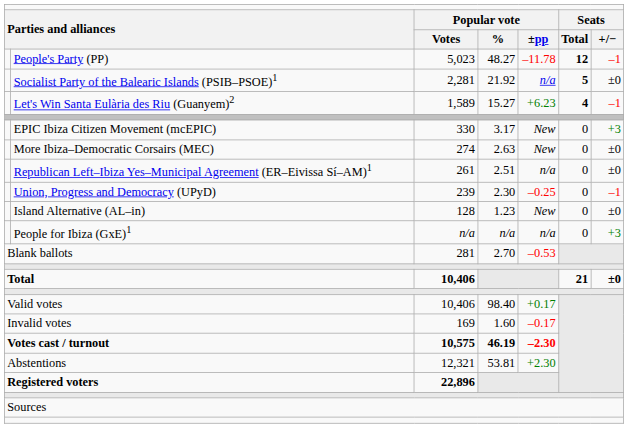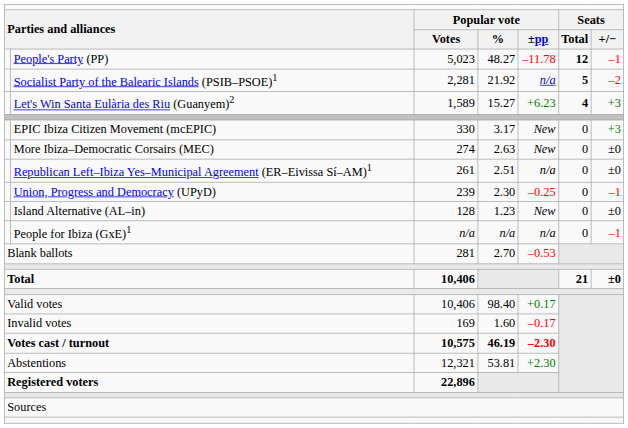(614, 80) ±0 -> (615, 80) –2
(615, 103) –1 -> (614, 103) +3
(614, 232) +3 -> (615, 232) –1
